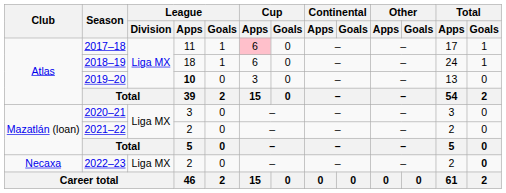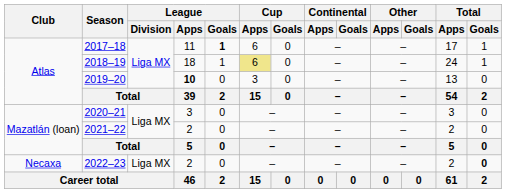(222, 46) normal -> (222, 46) bold
(255, 46) pink background -> (255, 46) no background
(255, 63) no background -> (255, 63) khaki background
